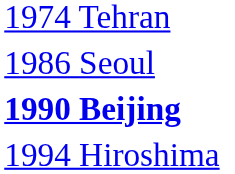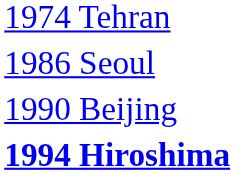(93, 108) bold -> (91, 108) normal
(112, 154) normal -> (117, 154) bold
